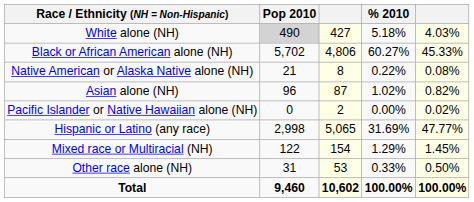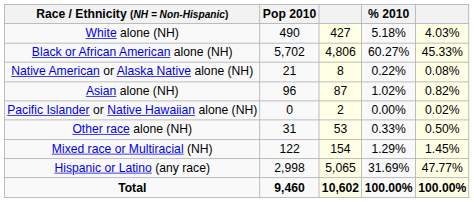(290, 33) lightgrey background -> (290, 33) no background
rows swapped: (132, 168) <-> (132, 129)
